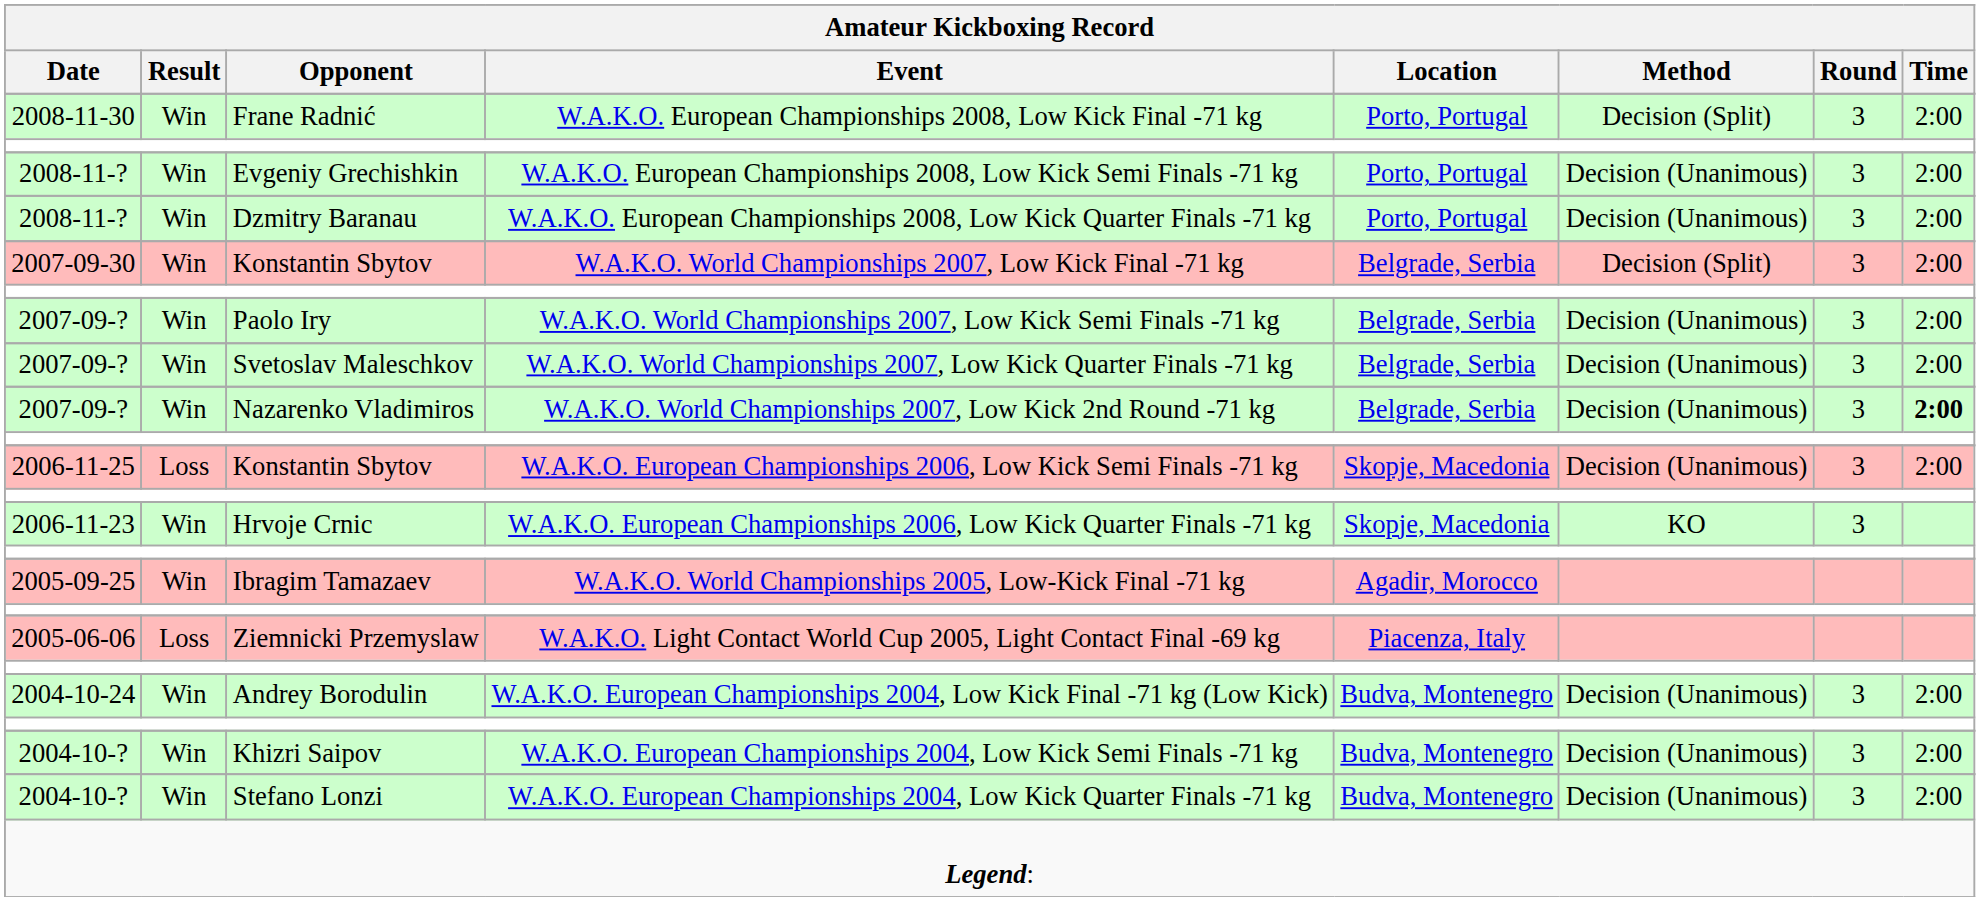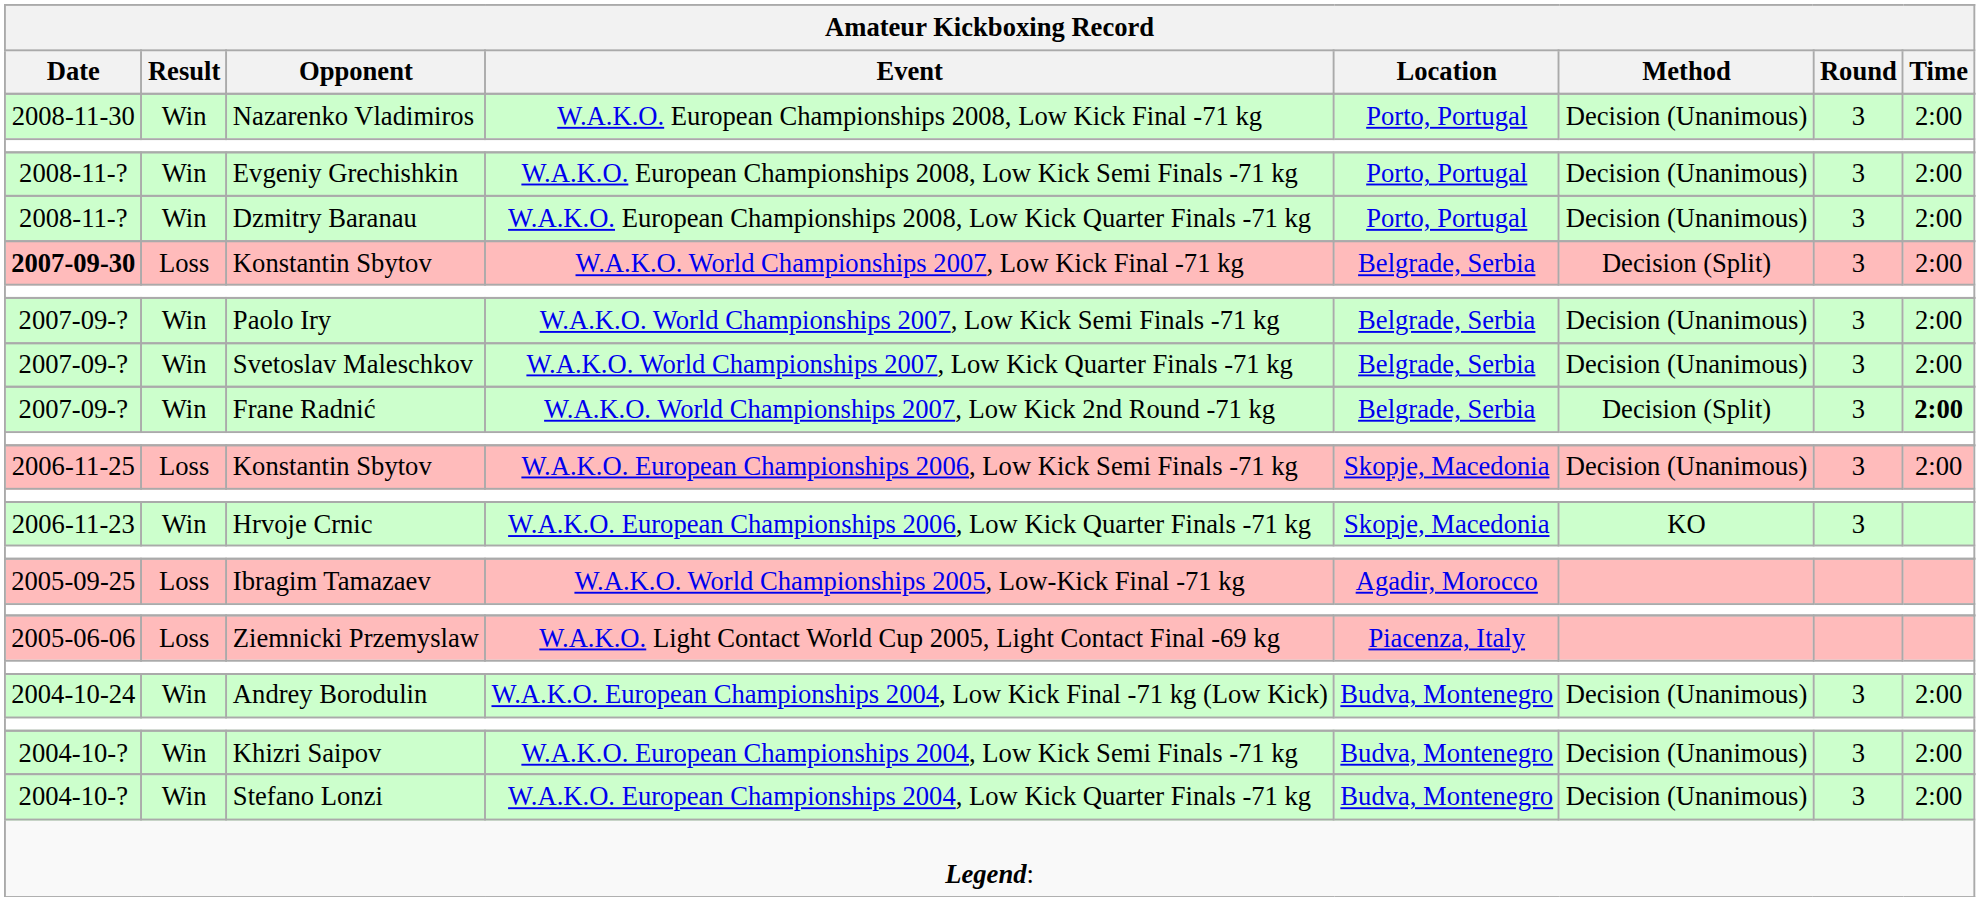(304, 116) Frane Radnić -> (353, 116) Nazarenko Vladimiros
(1687, 116) Decision (Split) -> (1687, 116) Decision (Unanimous)
(73, 262) normal -> (73, 262) bold
(184, 262) Win -> (184, 262) Loss
(353, 409) Nazarenko Vladimiros -> (304, 409) Frane Radnić
(1687, 409) Decision (Unanimous) -> (1687, 409) Decision (Split)
(184, 580) Win -> (184, 580) Loss
